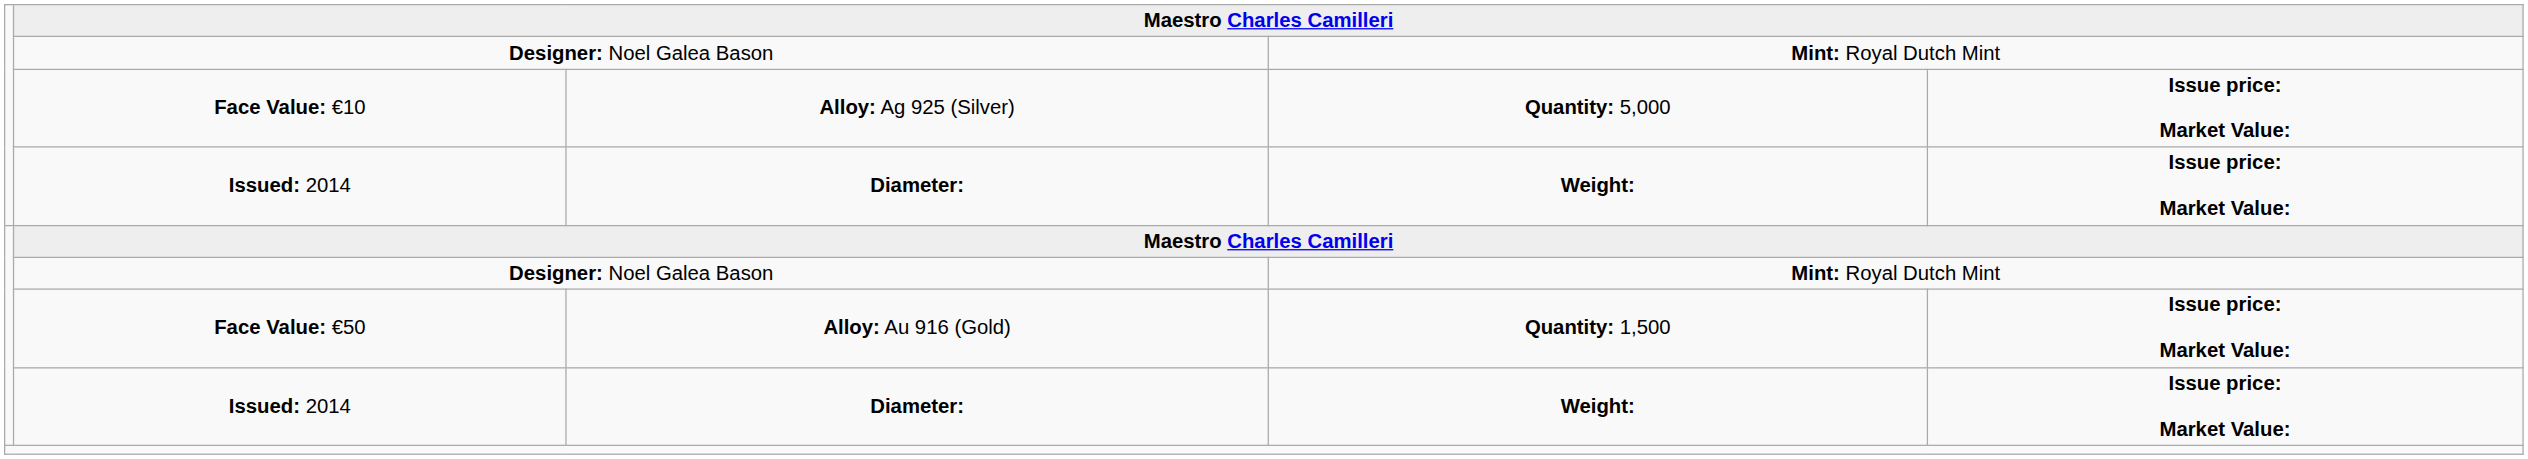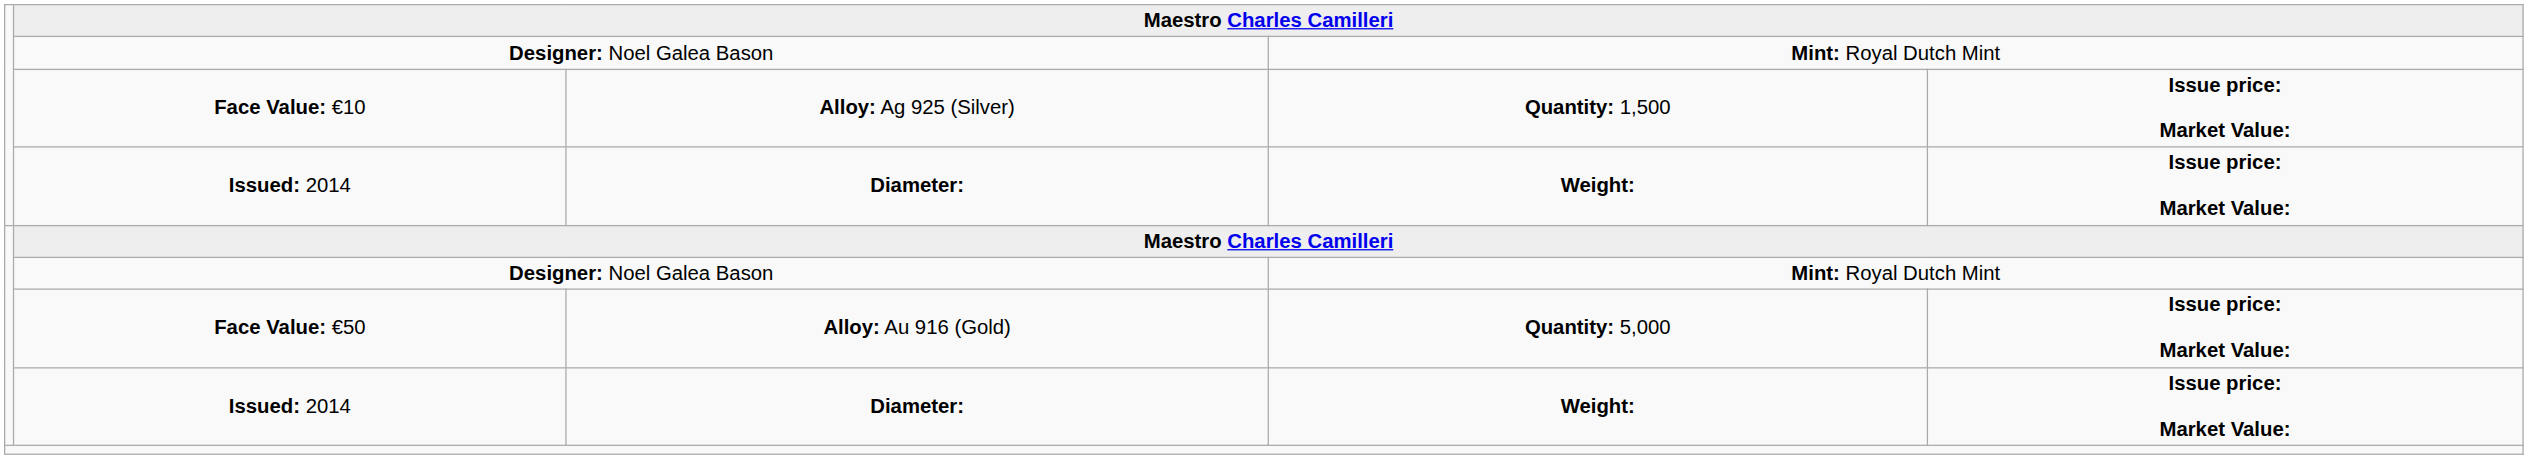(1598, 107) Quantity: 5,000 -> (1598, 107) Quantity: 1,500
(1598, 328) Quantity: 1,500 -> (1598, 328) Quantity: 5,000
